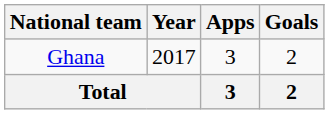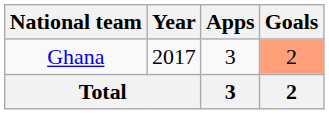(292, 56) no background -> (292, 56) lightsalmon background
